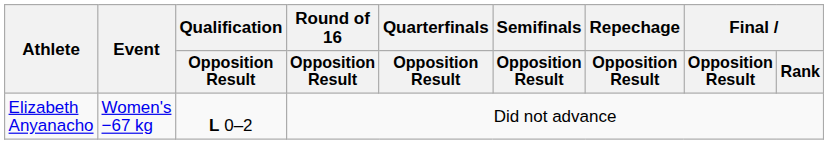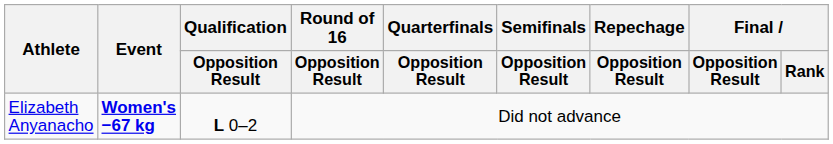(136, 117) normal -> (139, 117) bold
